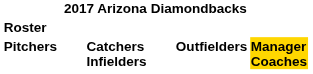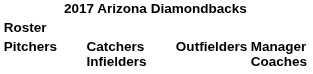(279, 53) gold background -> (279, 53) no background
